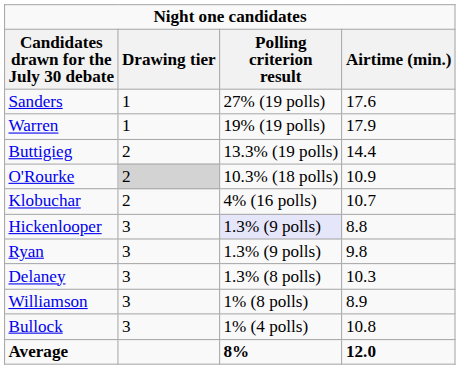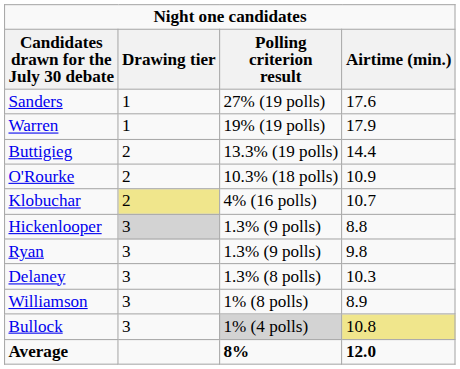(126, 176) lightgrey background -> (126, 176) no background
(126, 201) no background -> (126, 201) khaki background
(126, 226) no background -> (126, 226) lightgrey background
(272, 226) lavender background -> (272, 226) no background
(266, 326) no background -> (266, 326) lightgrey background
(361, 326) no background -> (361, 326) khaki background
